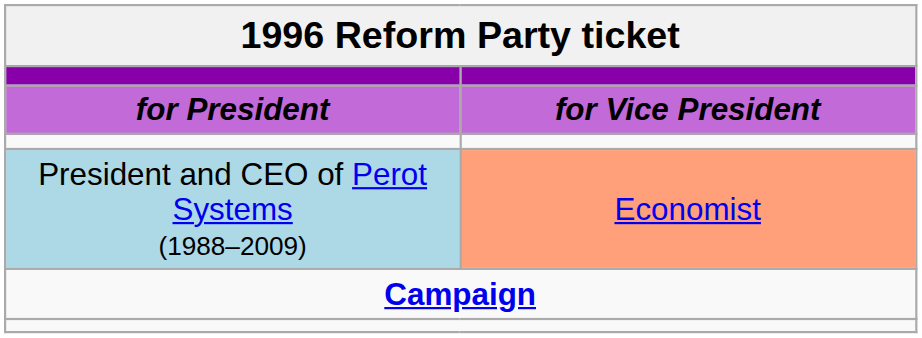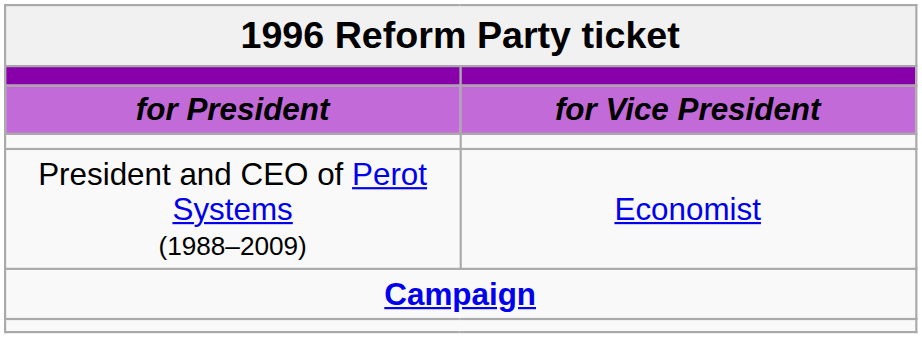(233, 209) lightblue background -> (233, 209) no background
(688, 209) lightsalmon background -> (688, 209) no background
